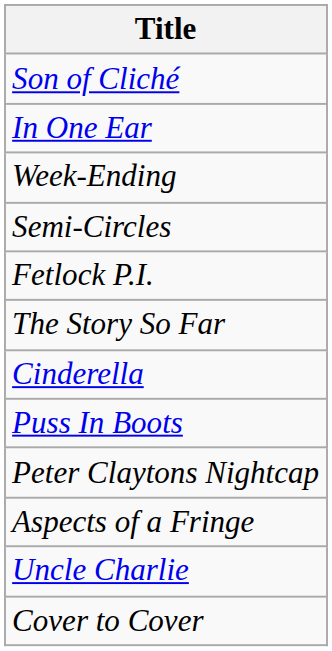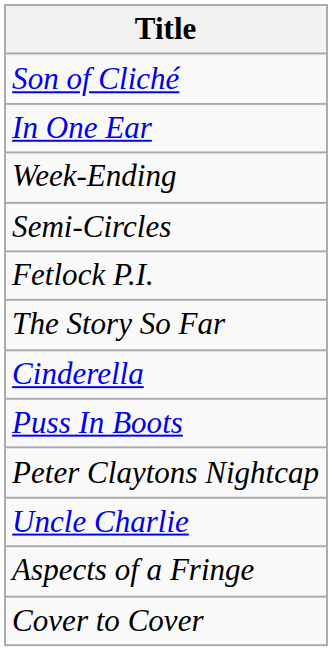(133, 521) Aspects of a Fringe -> (100, 521) Uncle Charlie
(100, 570) Uncle Charlie -> (133, 570) Aspects of a Fringe
